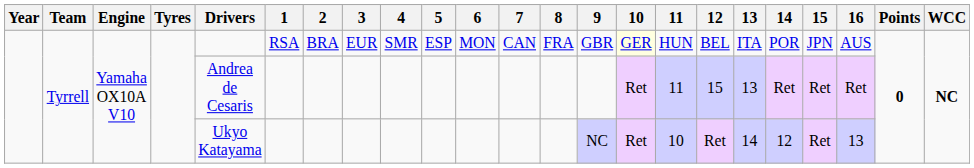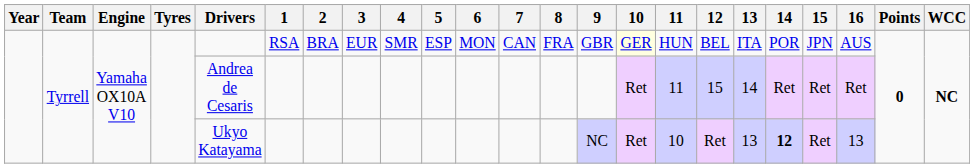(749, 87) 13 -> (749, 87) 14
(749, 141) 14 -> (749, 141) 13
(784, 141) normal -> (784, 141) bold
